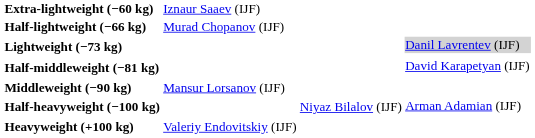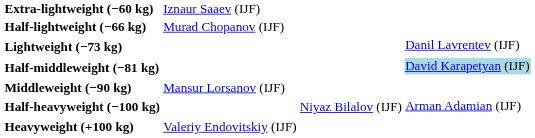(462, 45) lightgrey background -> (462, 45) no background
(467, 66) no background -> (467, 66) lightblue background
